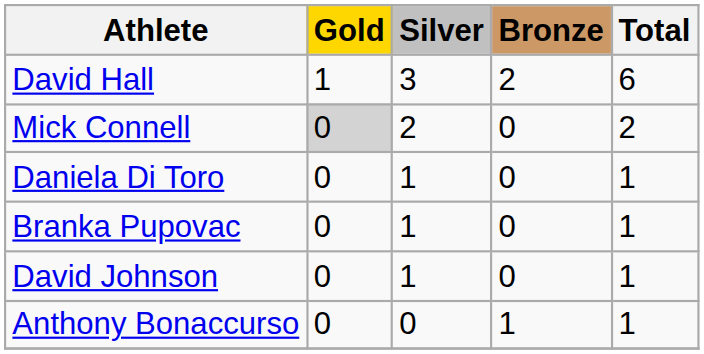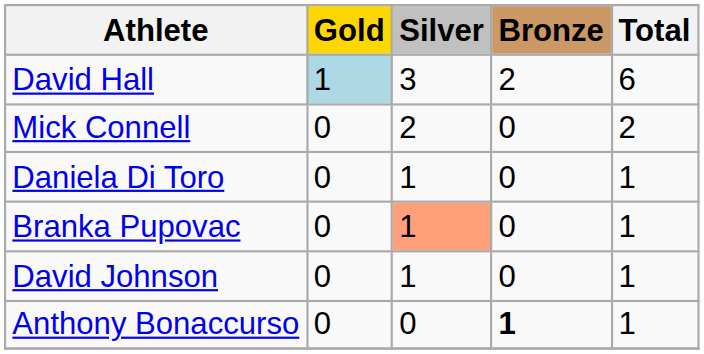(322, 79) no background -> (322, 79) lightblue background
(322, 128) lightgrey background -> (322, 128) no background
(408, 227) no background -> (408, 227) lightsalmon background
(507, 325) normal -> (507, 325) bold
